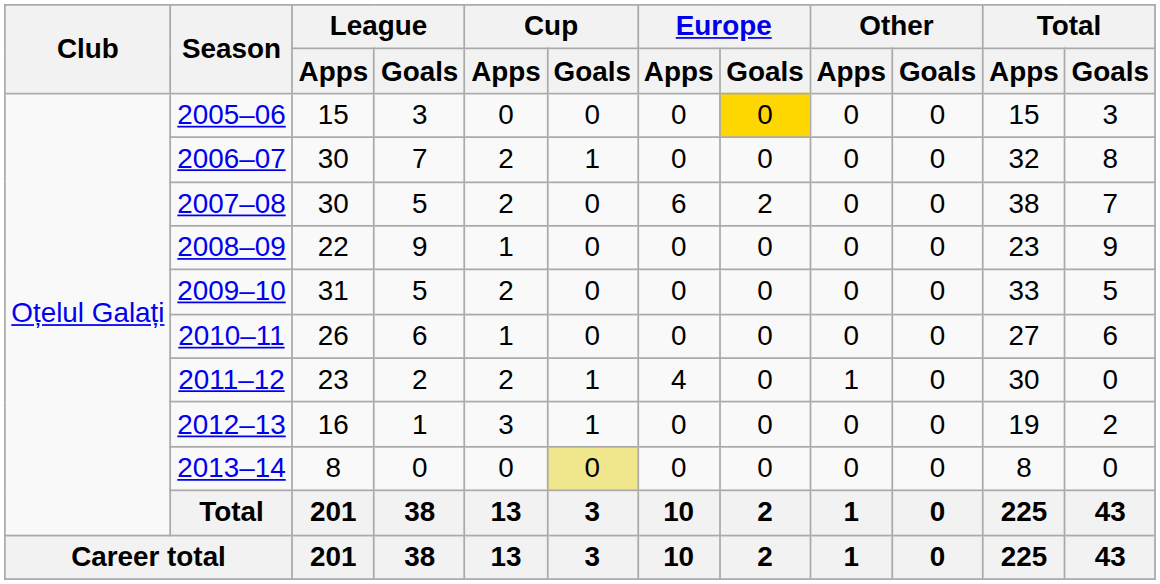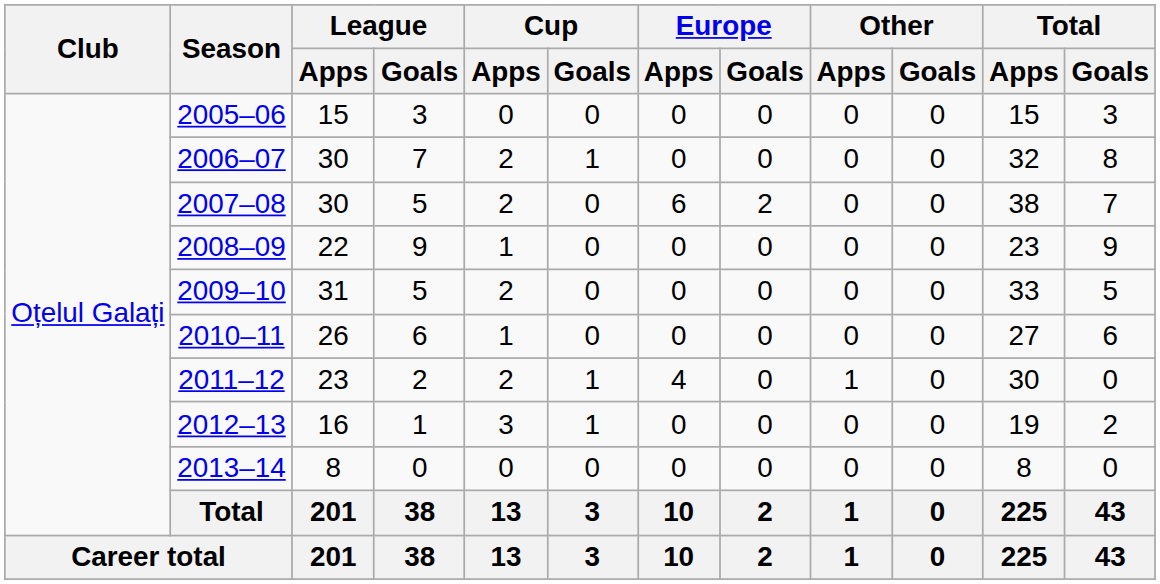(765, 114) gold background -> (765, 114) no background
(592, 468) khaki background -> (592, 468) no background
